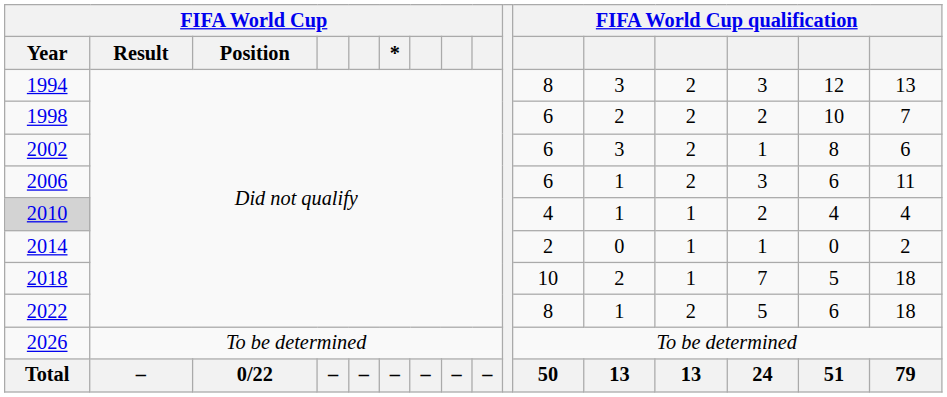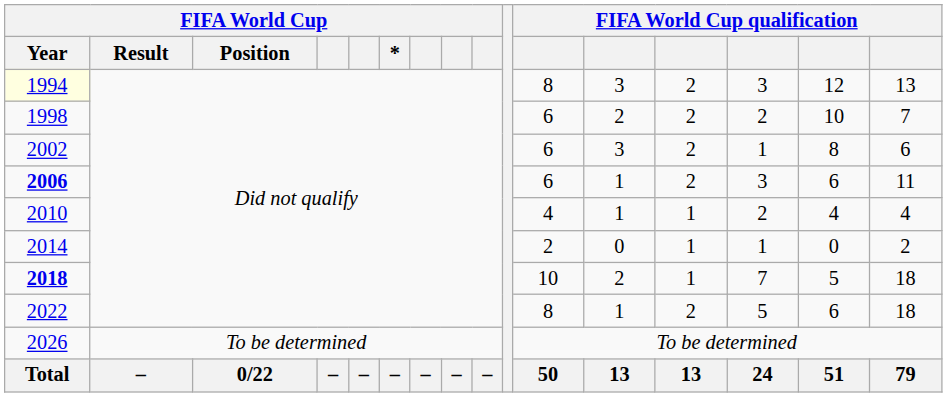(47, 85) no background -> (47, 85) lightyellow background
(47, 181) normal -> (47, 181) bold
(47, 213) lightgrey background -> (47, 213) no background
(47, 278) normal -> (47, 278) bold
